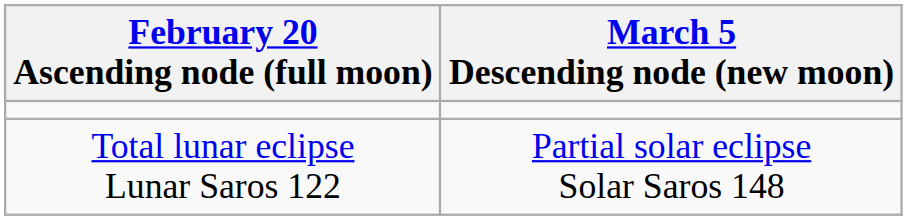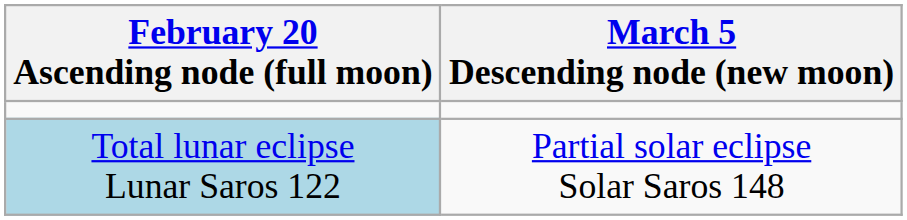(223, 166) no background -> (223, 166) lightblue background
